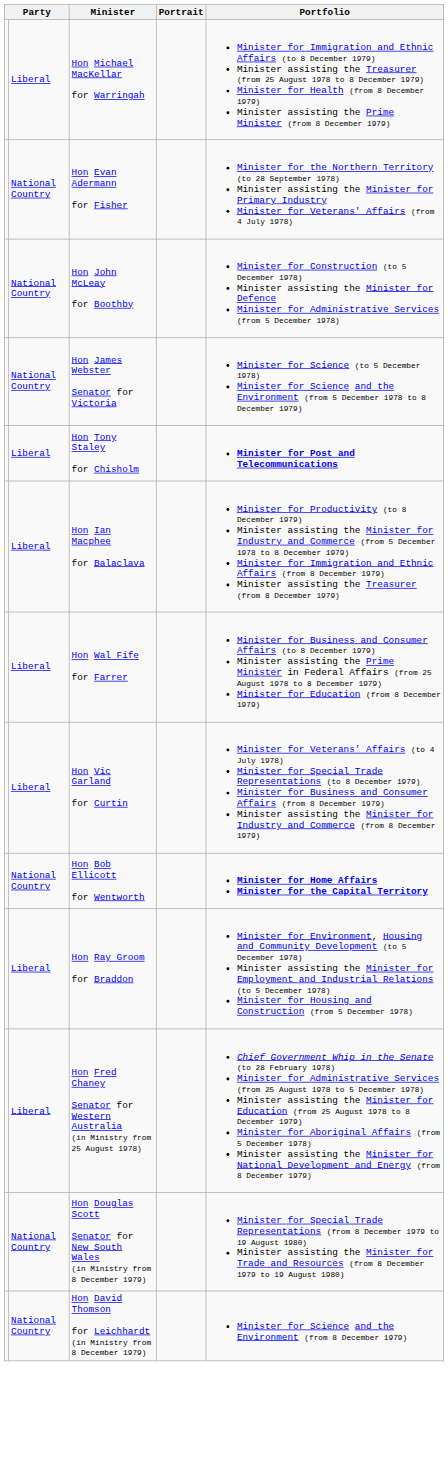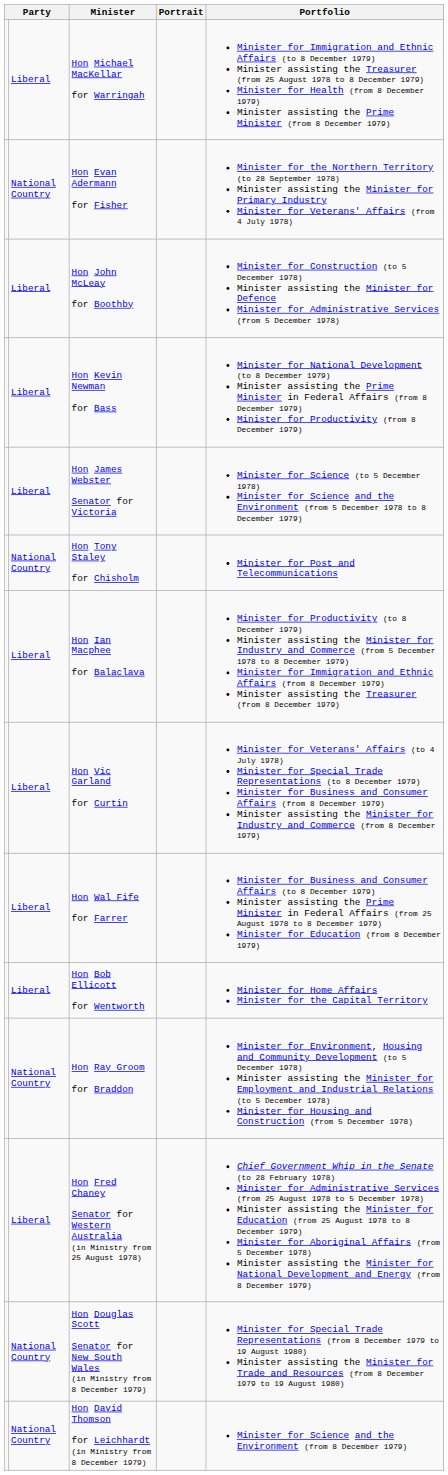(34, 288) National Country -> (31, 288) Liberal
+ row: (97, 392)
(34, 382) National Country -> (31, 491) Liberal
(31, 453) Liberal -> (34, 563) National Country
(325, 459) bold -> (325, 568) normal
rows swapped: (105, 667) <-> (100, 787)
(34, 881) National Country -> (31, 990) Liberal
(325, 886) bold -> (325, 996) normal
(31, 969) Liberal -> (34, 1078) National Country
